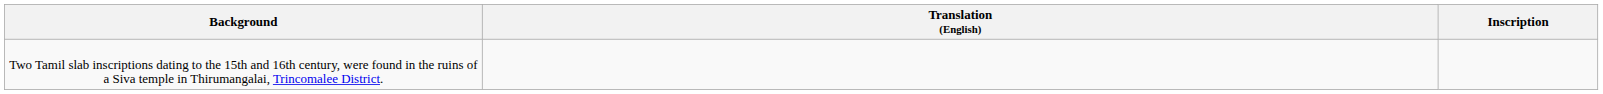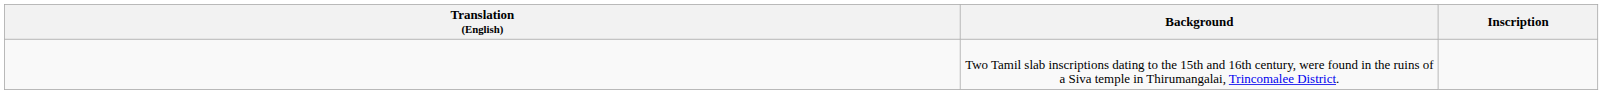columns swapped: (243, 22) <-> (960, 22)
